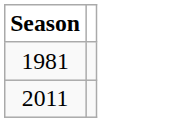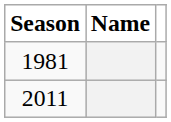+ column: (120, 23)
